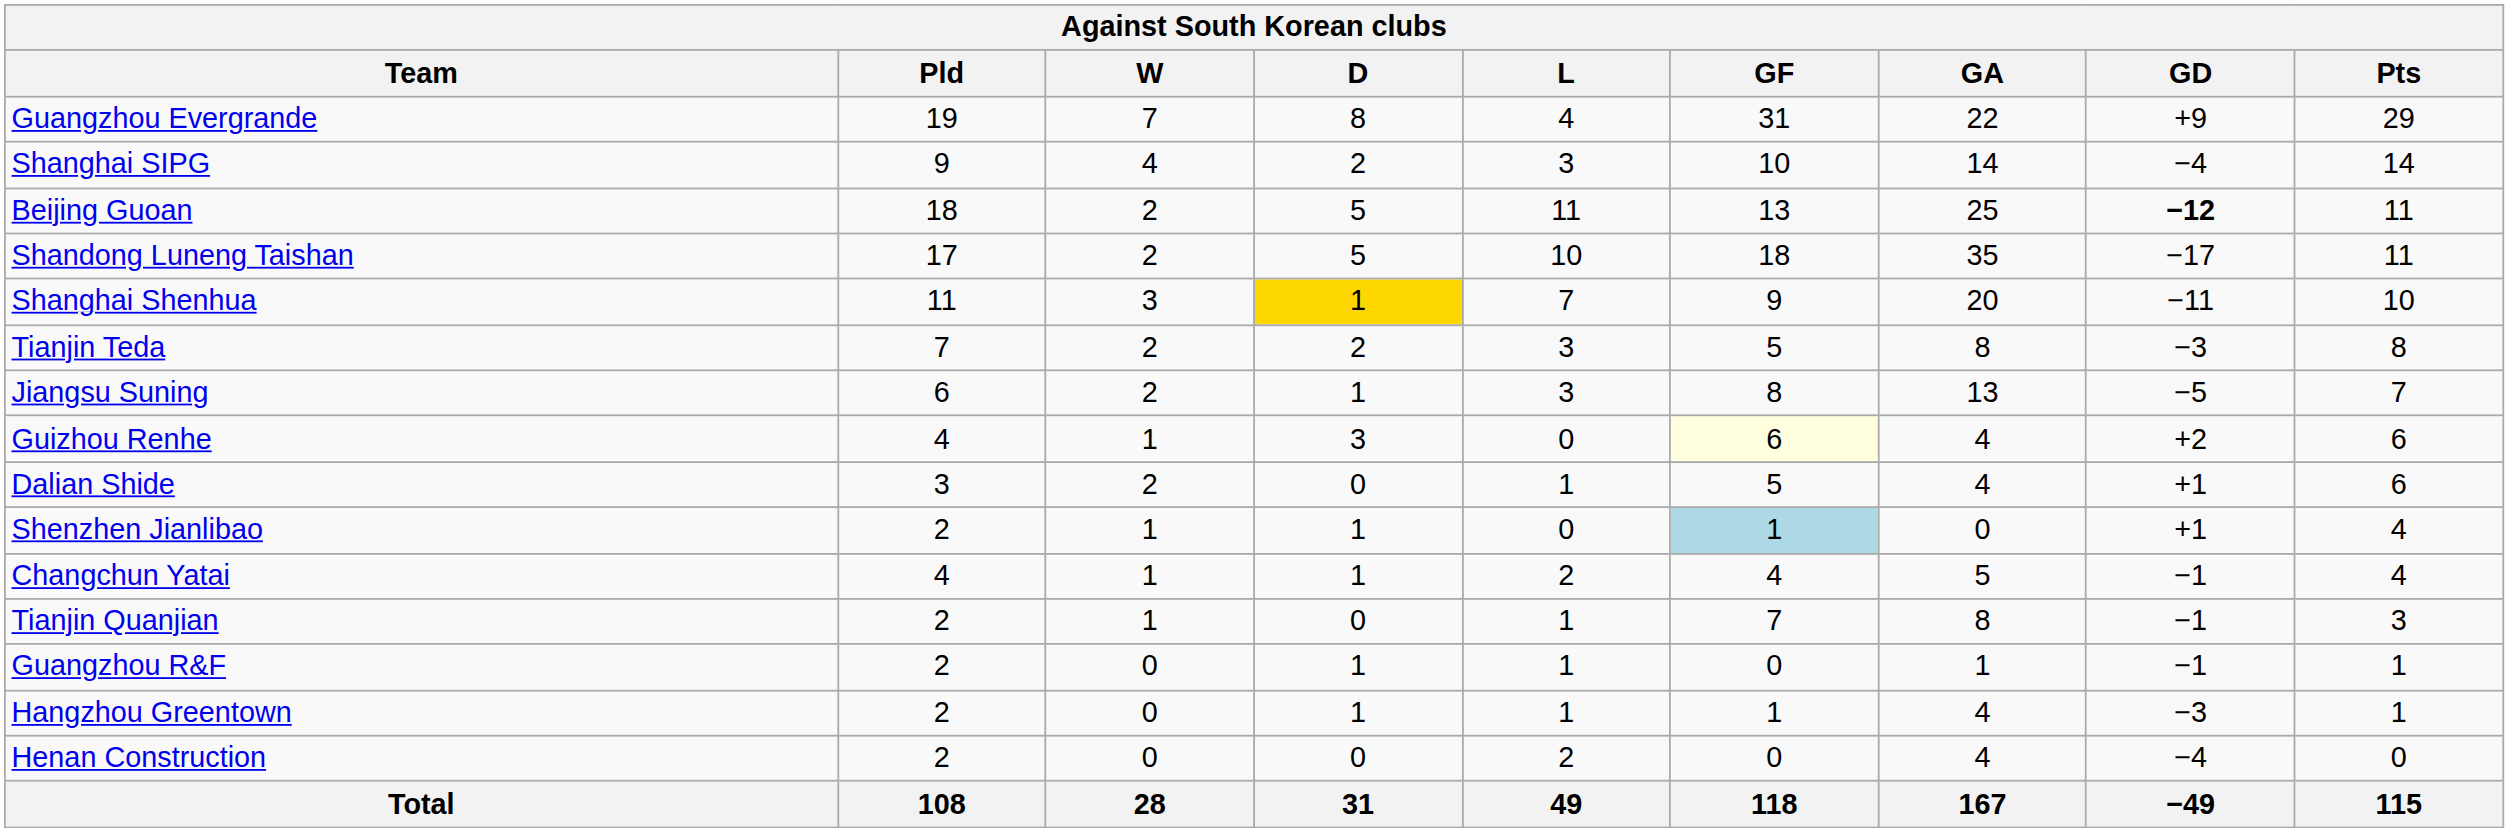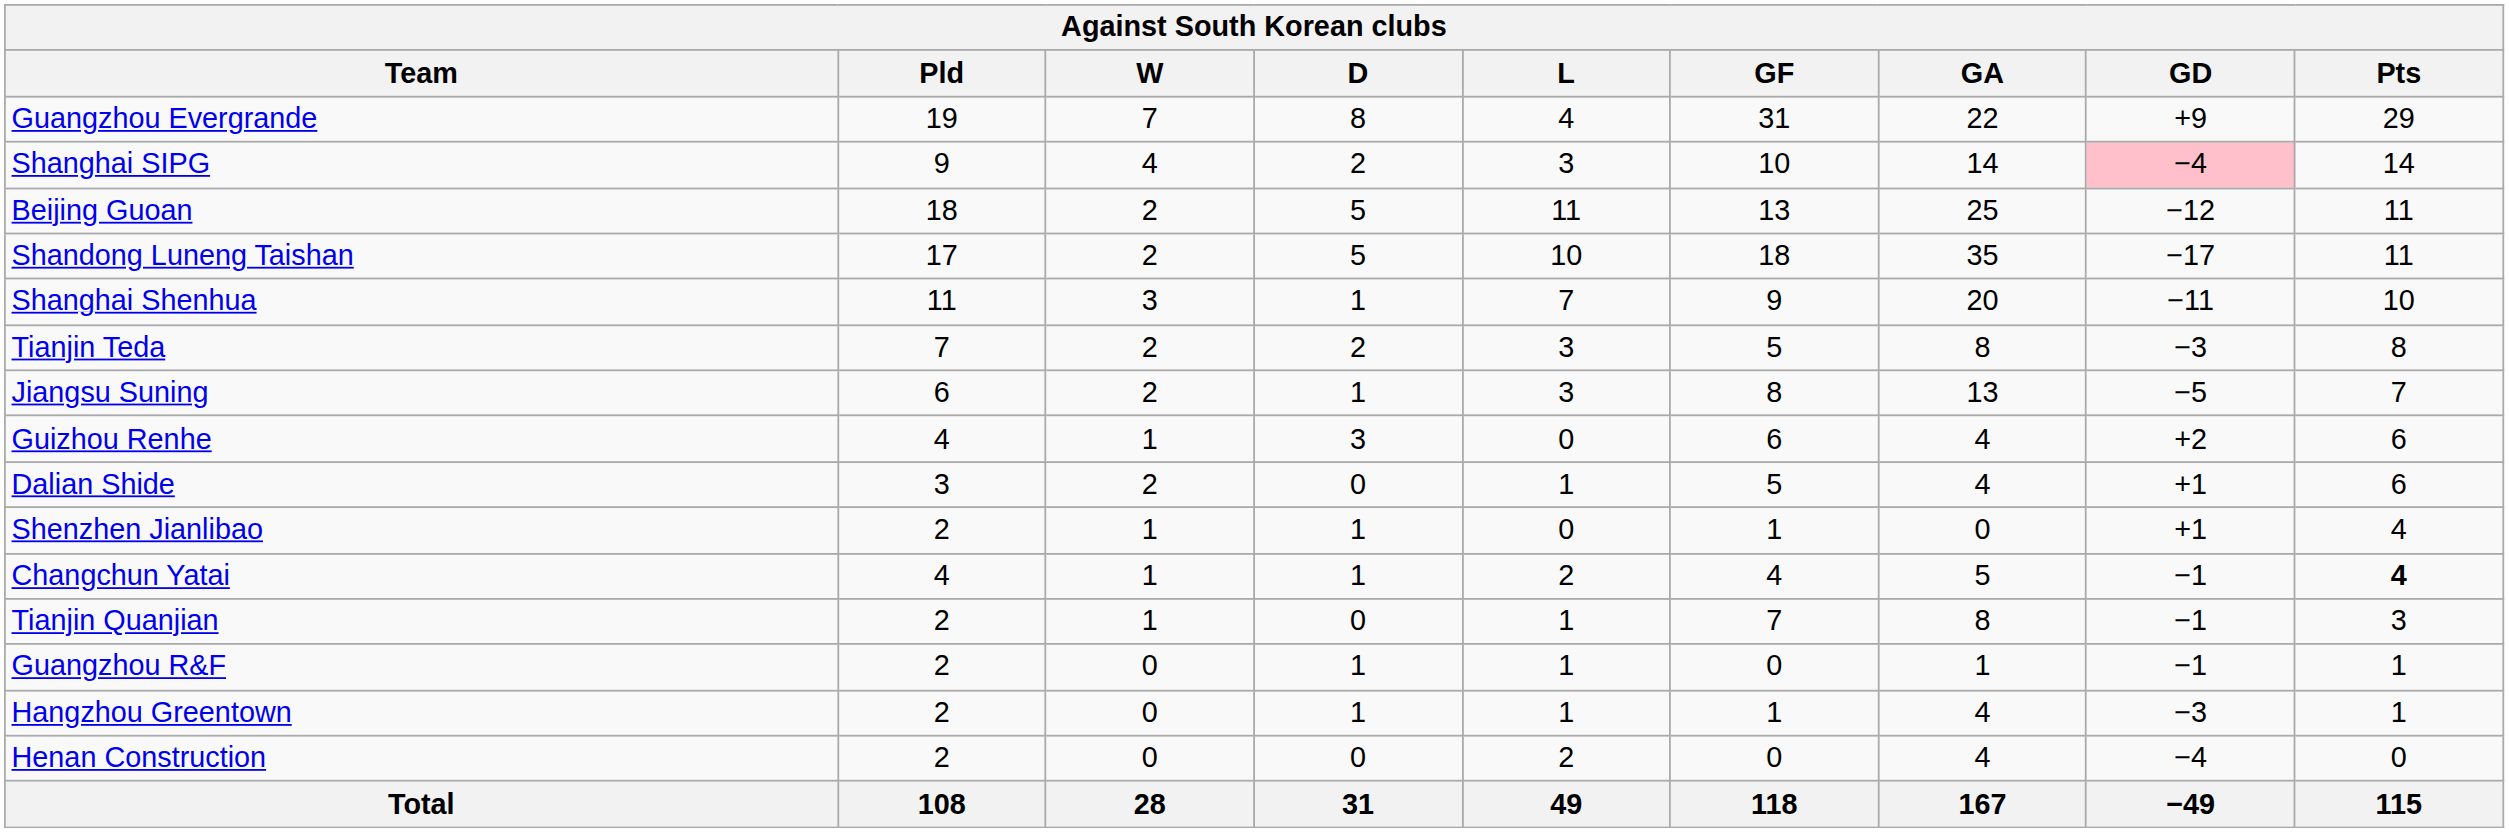(2191, 164) no background -> (2191, 164) pink background
(2191, 210) bold -> (2191, 210) normal
(1358, 301) gold background -> (1358, 301) no background
(1774, 438) lightyellow background -> (1774, 438) no background
(1774, 529) lightblue background -> (1774, 529) no background
(2399, 575) normal -> (2399, 575) bold
